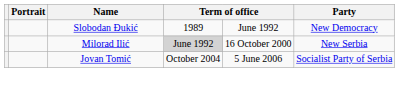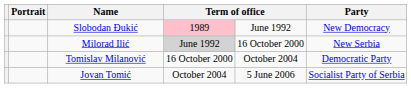(193, 28) no background -> (199, 28) pink background
+ row: (106, 59)
